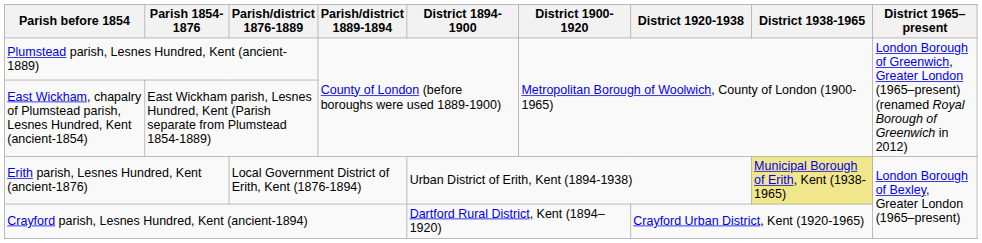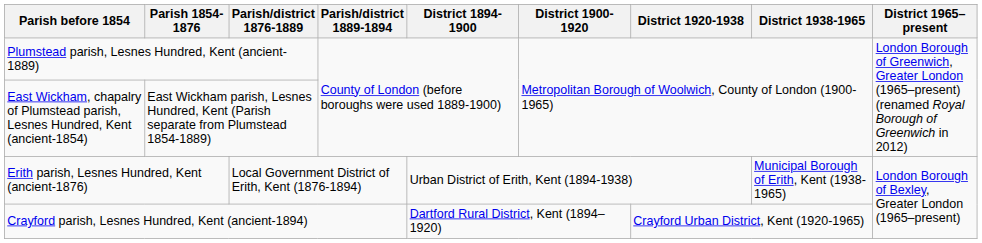(810, 180) khaki background -> (810, 180) no background
